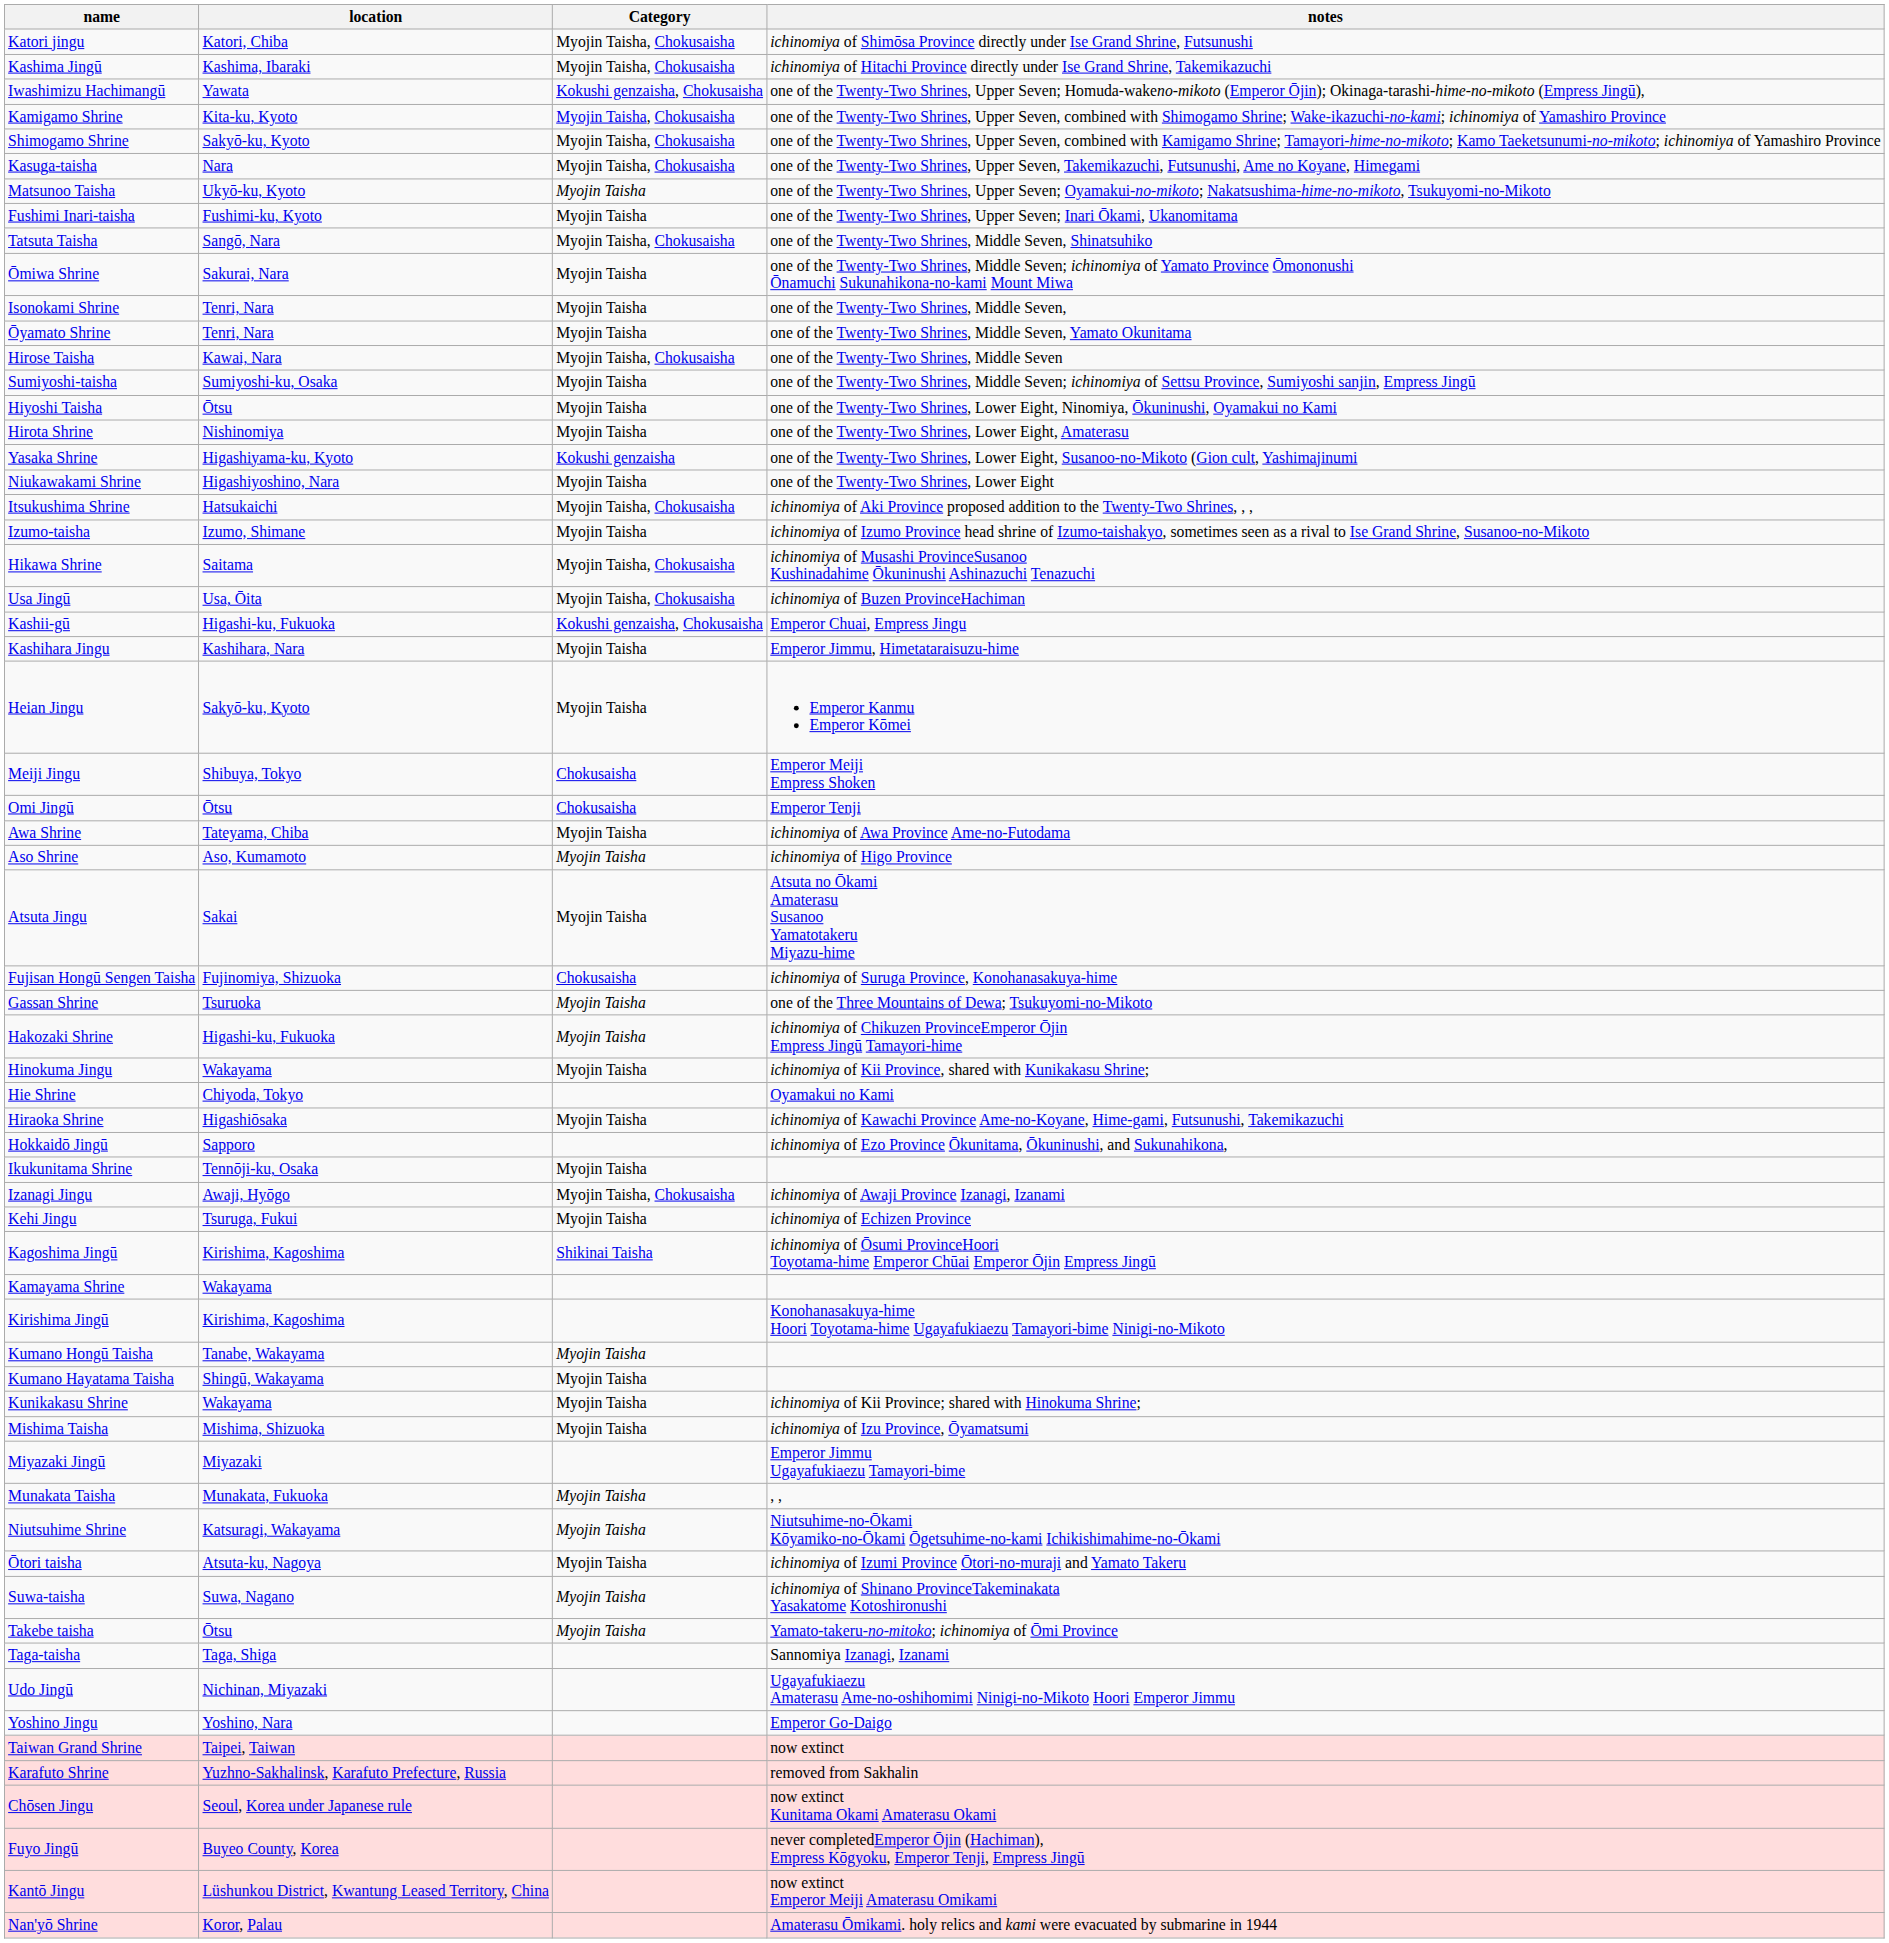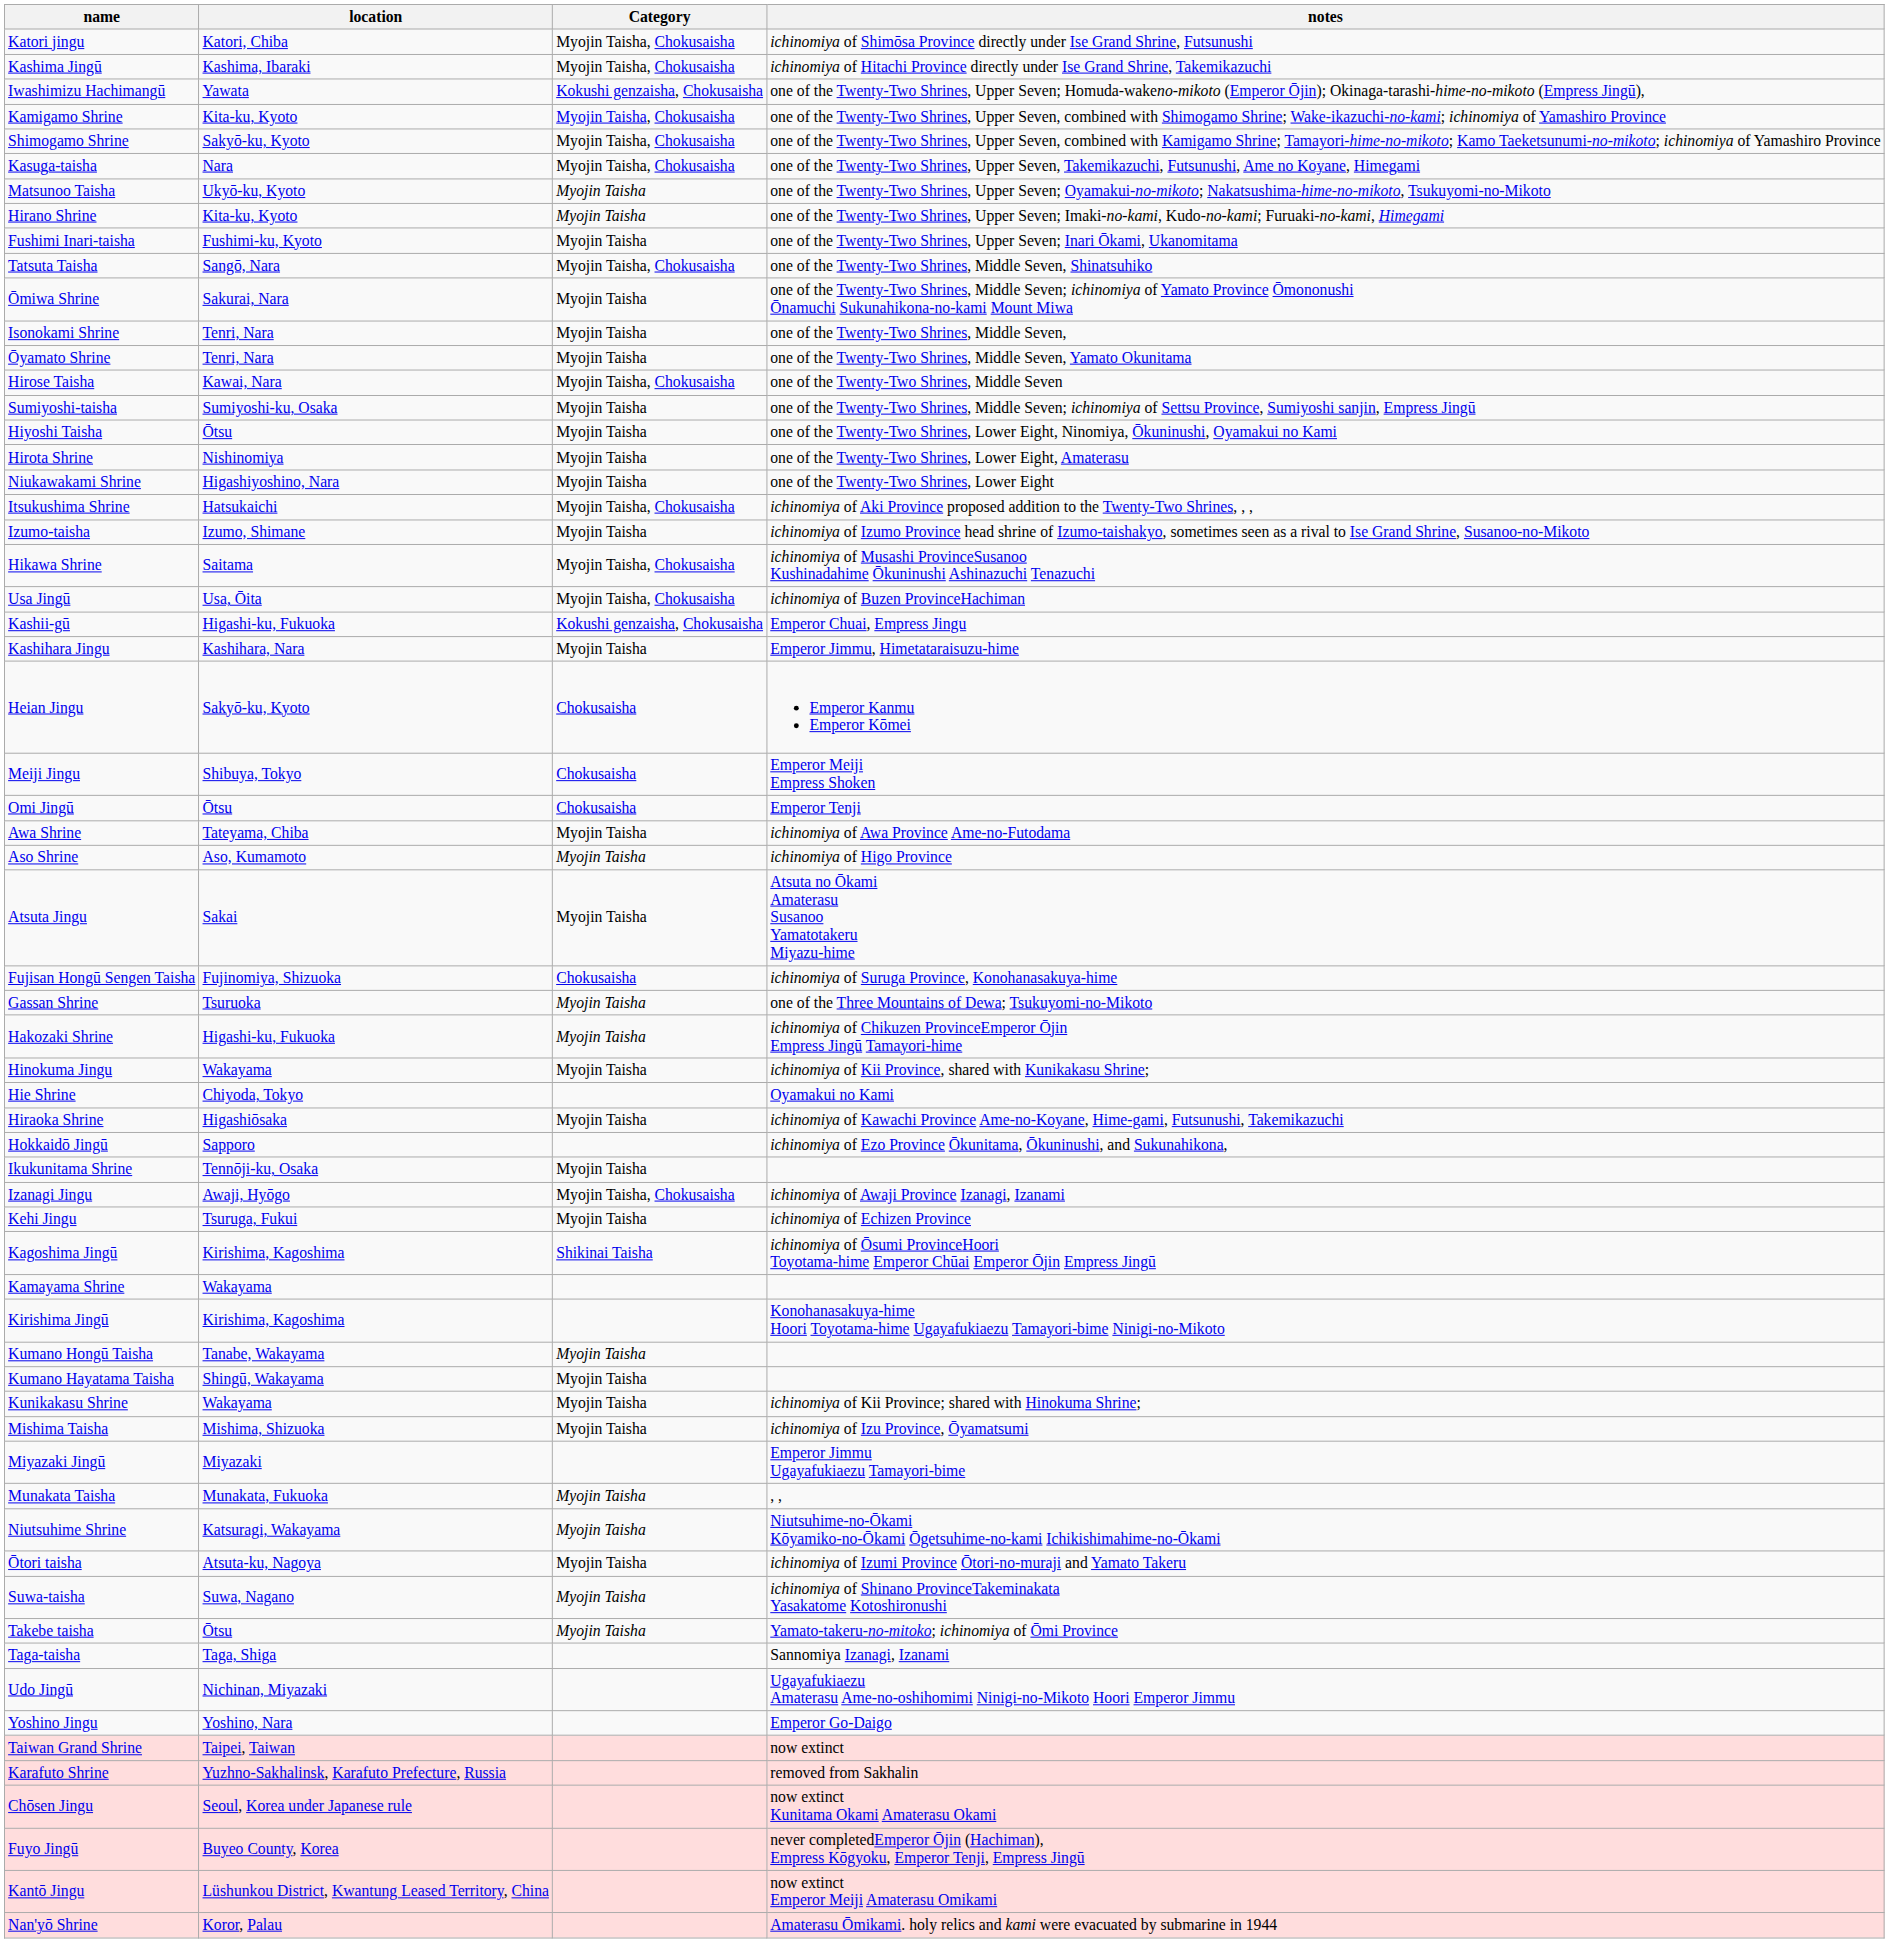+ row: (52, 215)
- row: (53, 457)
(601, 707) Myojin Taisha -> (596, 707) Chokusaisha
